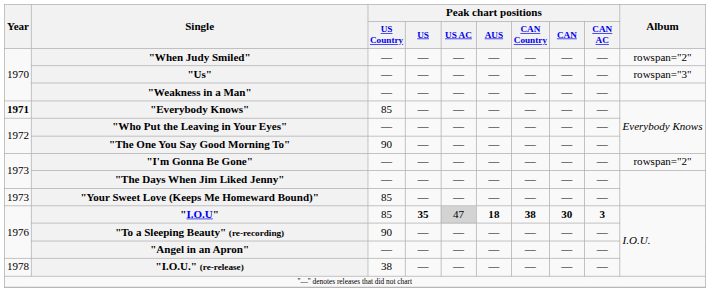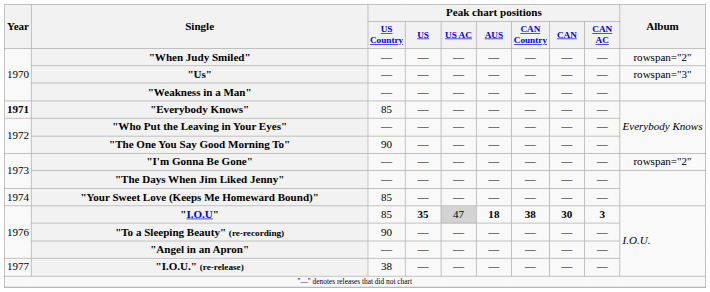(18, 197) 1973 -> (18, 197) 1974
(18, 267) 1978 -> (18, 267) 1977
